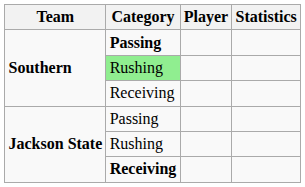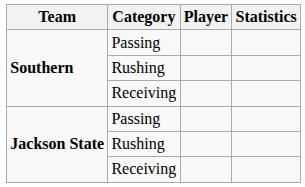(135, 42) bold -> (136, 42) normal
(136, 67) lightgreen background -> (138, 67) no background
(143, 169) bold -> (144, 169) normal
